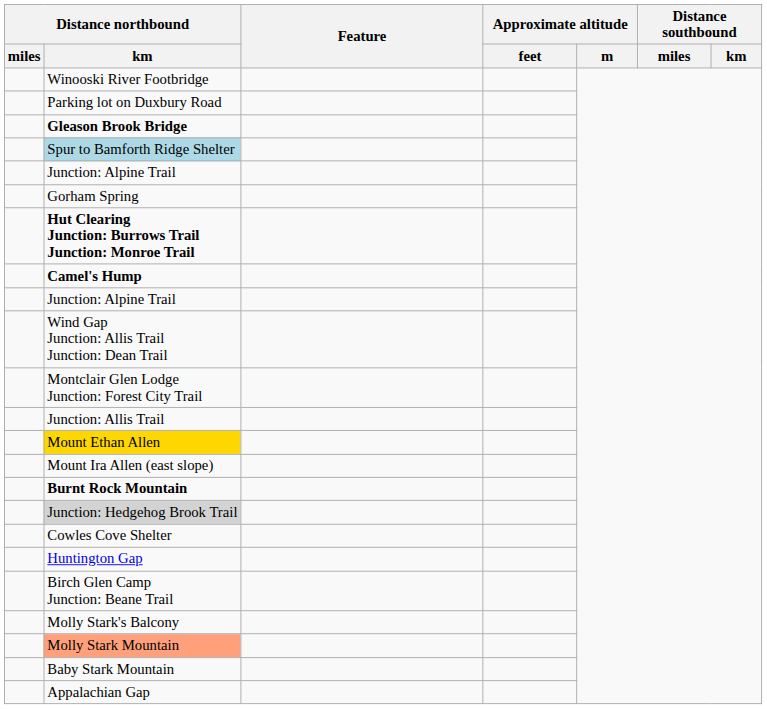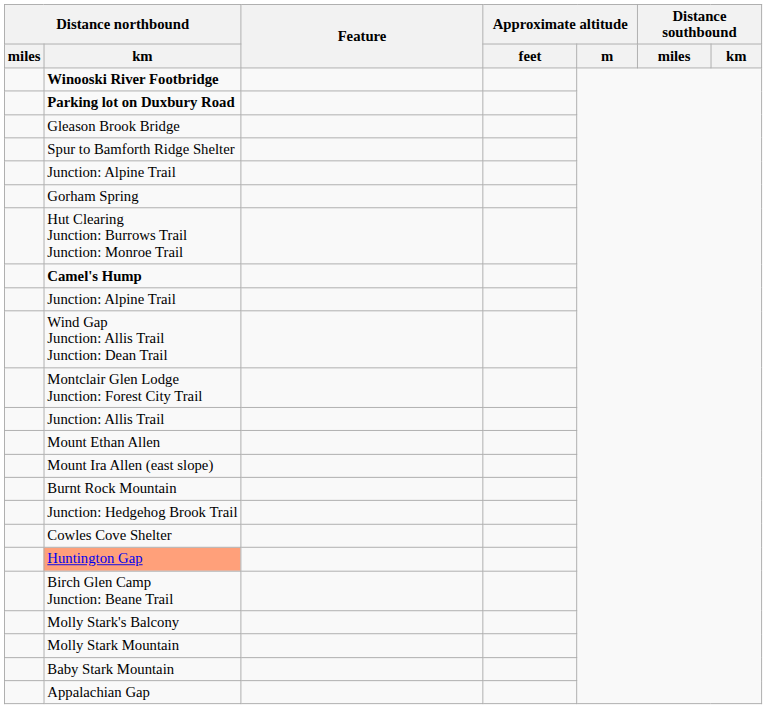(128, 79) normal -> (133, 79) bold
(134, 102) normal -> (141, 102) bold
(117, 126) bold -> (114, 126) normal
(141, 149) lightblue background -> (141, 149) no background
(123, 236) bold -> (117, 236) normal
(104, 442) gold background -> (104, 442) no background
(117, 489) bold -> (112, 489) normal
(142, 512) lightgrey background -> (142, 512) no background
(95, 559) no background -> (95, 559) lightsalmon background
(113, 645) lightsalmon background -> (113, 645) no background
